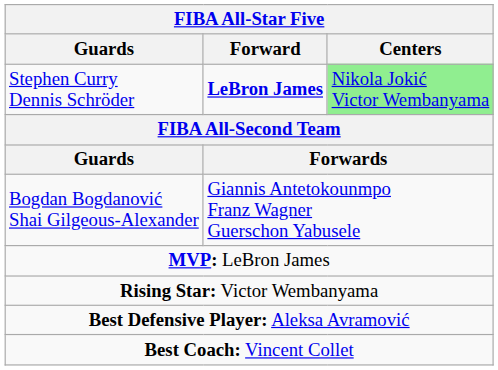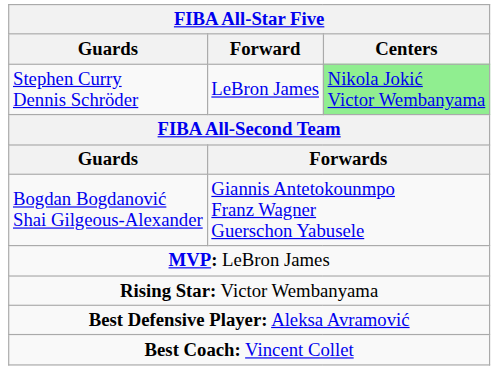(265, 89) bold -> (265, 89) normal
